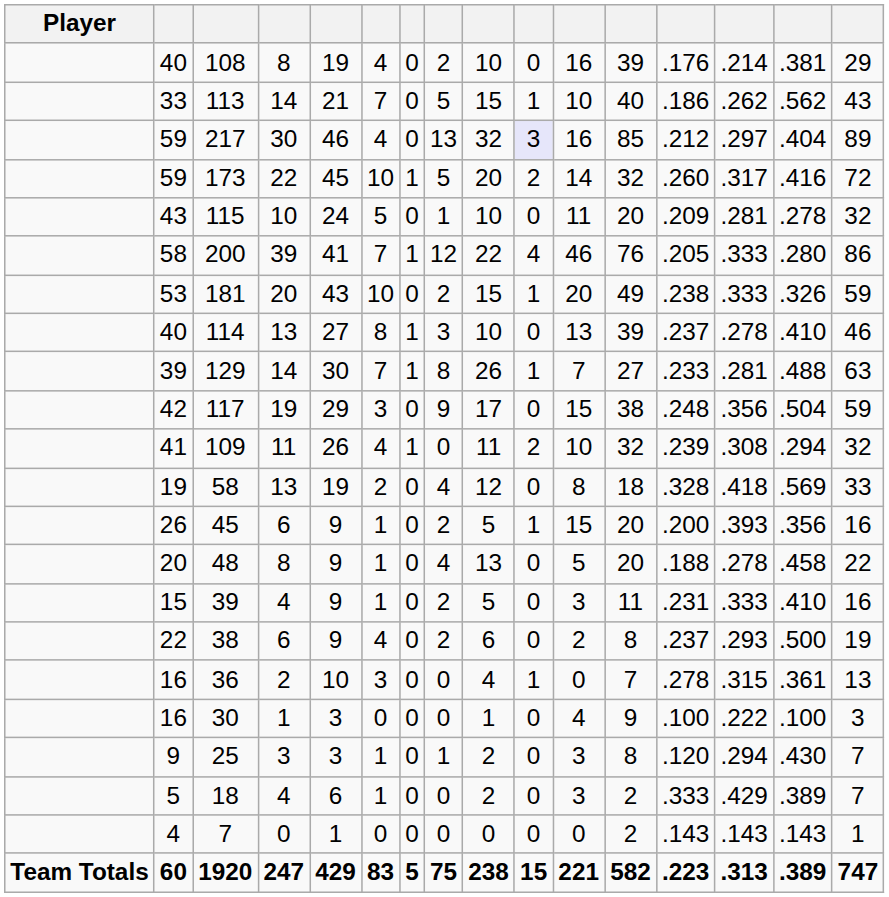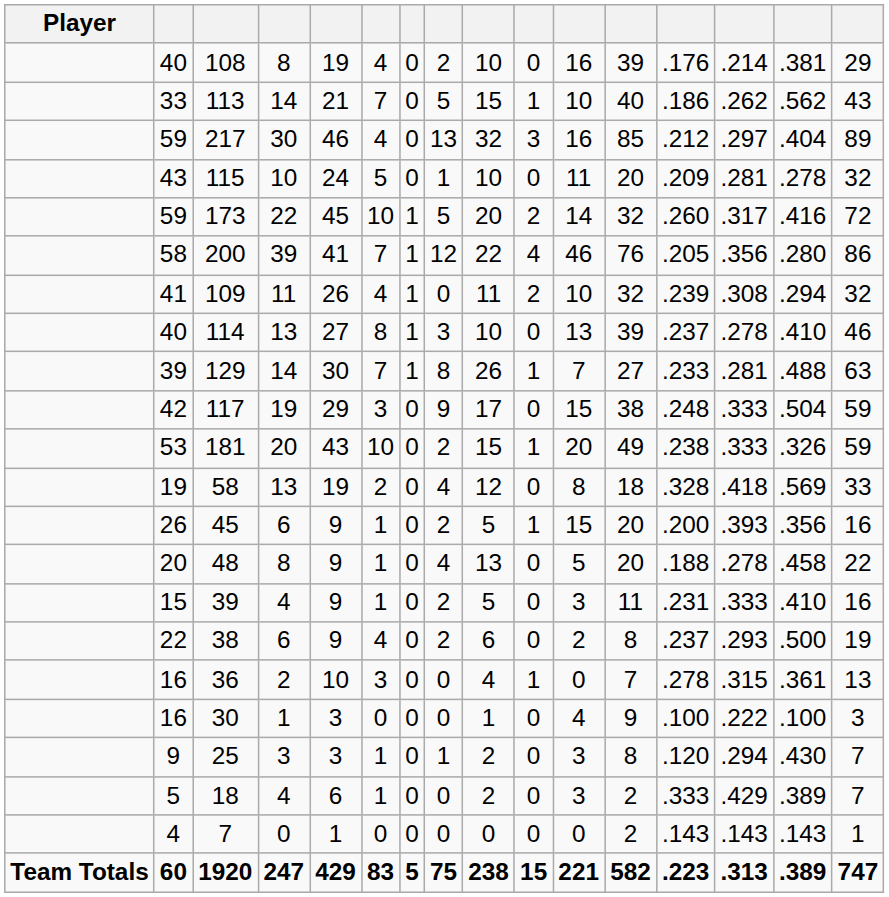(534, 139) lavender background -> (534, 139) no background
rows swapped: (225, 178) <-> (225, 216)
(744, 255) .333 -> (744, 255) .356
rows swapped: (225, 293) <-> (225, 448)
(744, 409) .356 -> (744, 409) .333
